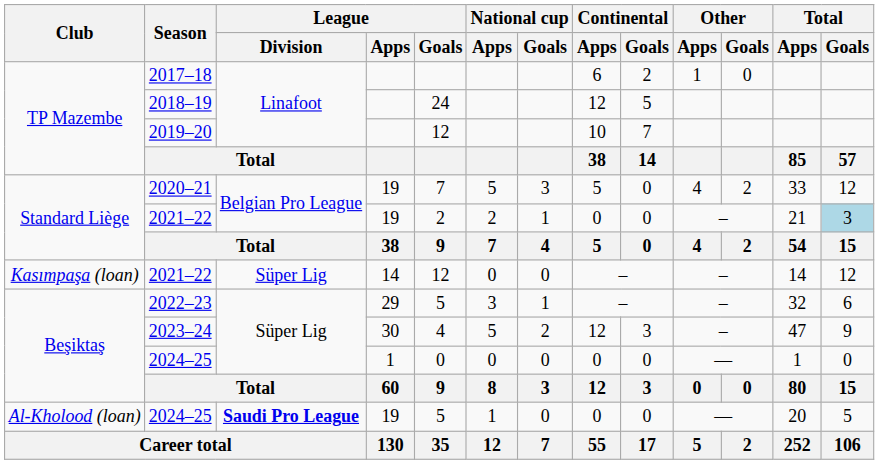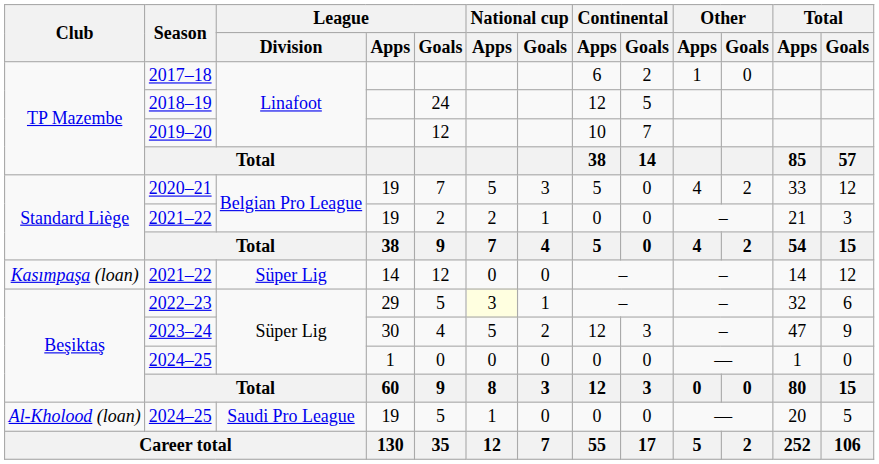(847, 217) lightblue background -> (847, 217) no background
(492, 302) no background -> (492, 302) lightyellow background
(291, 416) bold -> (291, 416) normal
